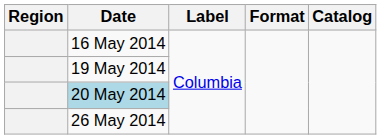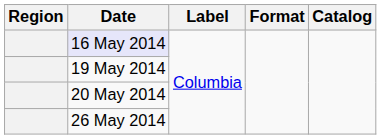(118, 43) no background -> (118, 43) lavender background
(118, 95) lightblue background -> (118, 95) no background
